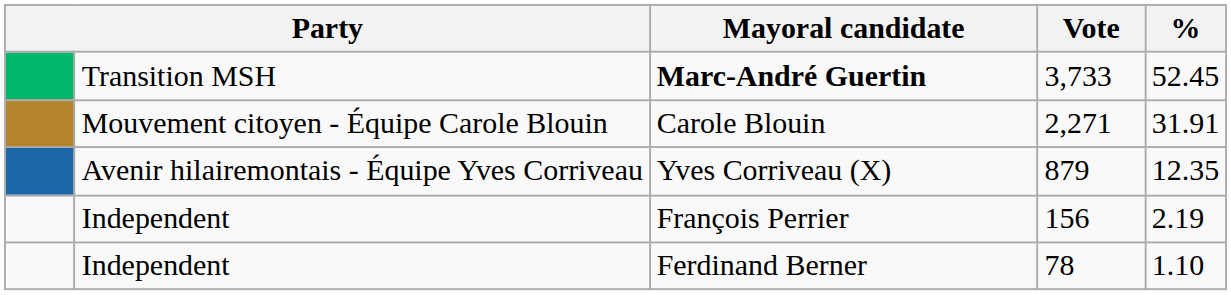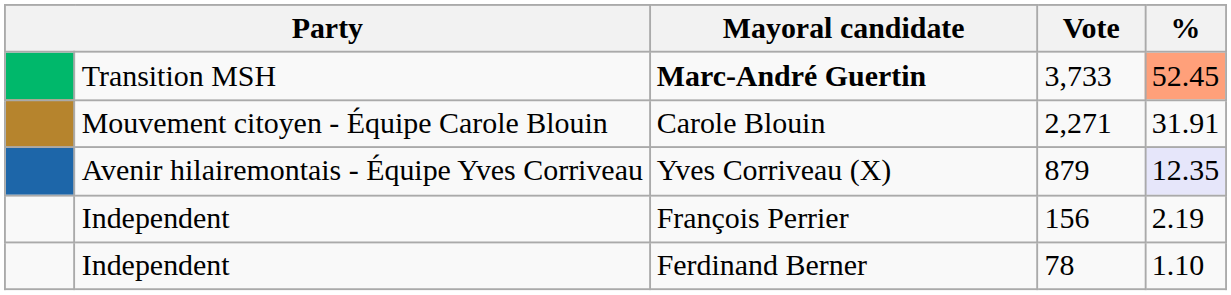(1185, 75) no background -> (1185, 75) lightsalmon background
(1185, 170) no background -> (1185, 170) lavender background
